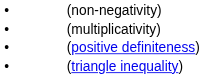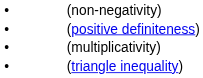(114, 29) (multiplicativity) -> (133, 29) (positive definiteness)
(133, 48) (positive definiteness) -> (114, 48) (multiplicativity)
